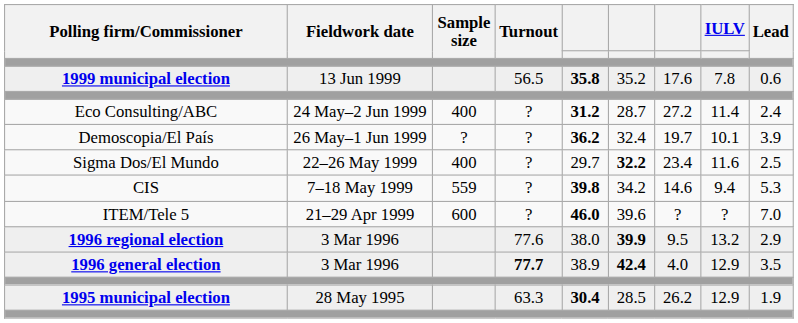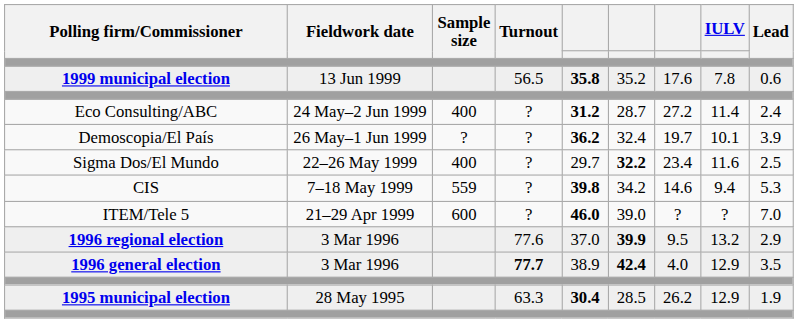(631, 213) 39.6 -> (631, 213) 39.0
(585, 239) 38.0 -> (585, 239) 37.0
